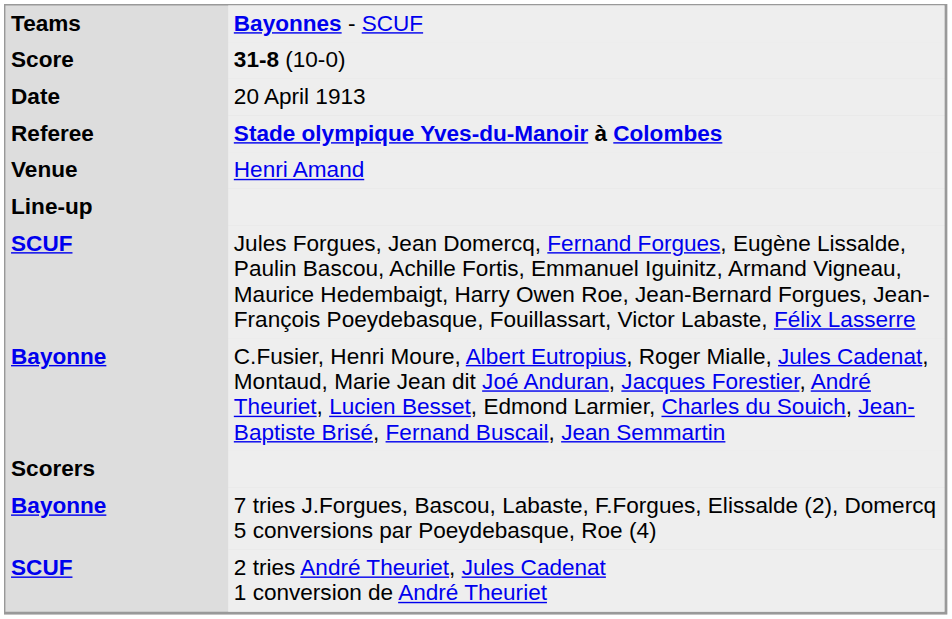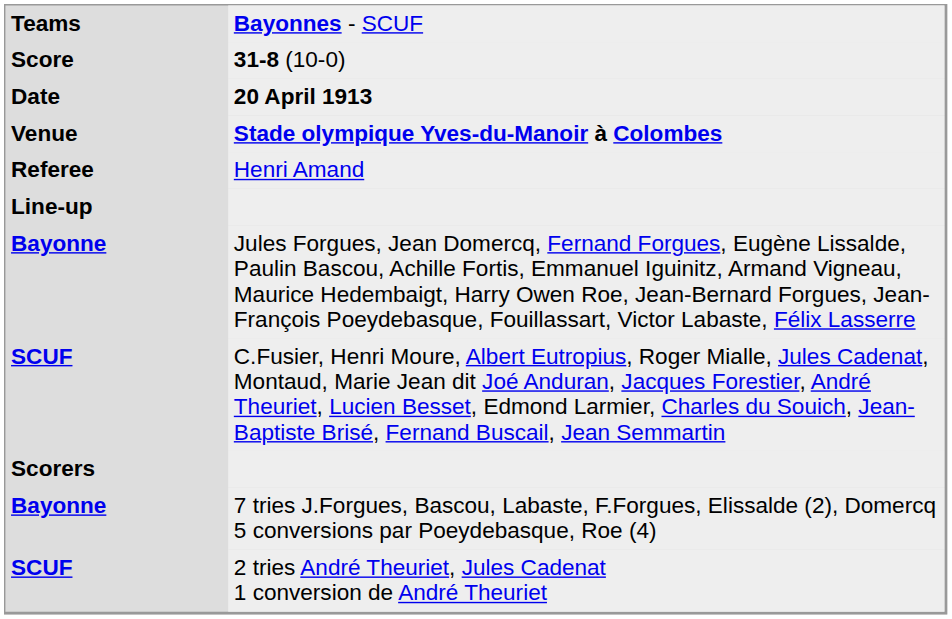(300, 96) normal -> (303, 96) bold
(52, 133) Referee -> (44, 133) Venue
(44, 170) Venue -> (52, 170) Referee
(42, 243) SCUF -> (59, 243) Bayonne
(59, 356) Bayonne -> (42, 356) SCUF
